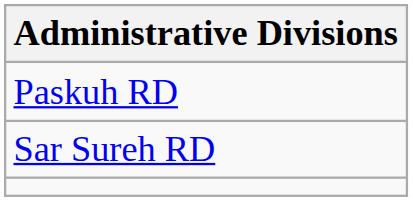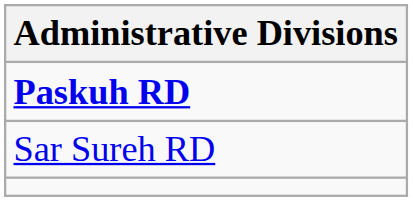(96, 90) normal -> (102, 90) bold
